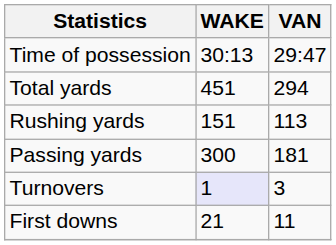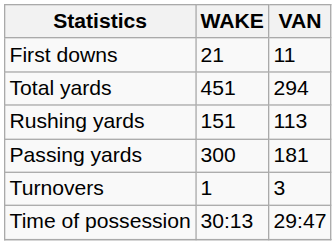rows swapped: (64, 222) <-> (100, 54)
(206, 188) lavender background -> (206, 188) no background
